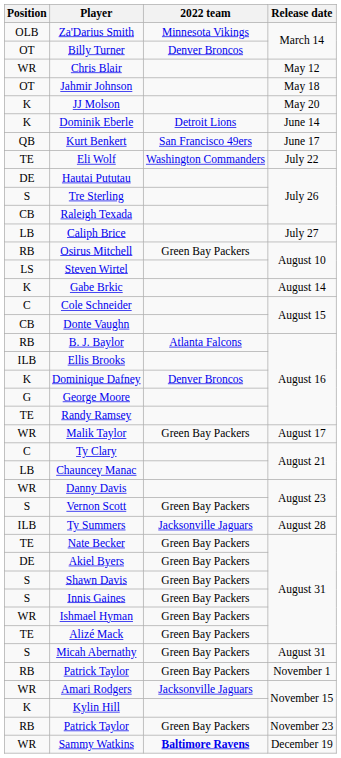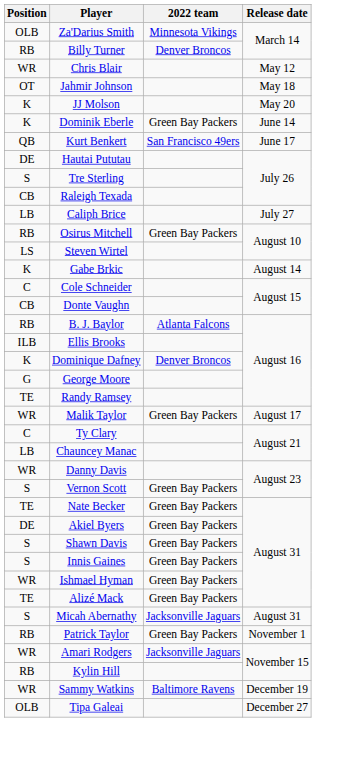(27, 50) OT -> (27, 50) RB
(205, 123) Detroit Lions -> (193, 123) Green Bay Packers
- row: (96, 159)
- row: (96, 525)
(205, 653) Green Bay Packers -> (193, 616) Jacksonville Jaguars
(27, 707) K -> (27, 671) RB
- row: (96, 726)
(205, 744) bold -> (193, 689) normal
+ row: (96, 707)
